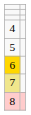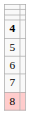(12, 29) normal -> (12, 29) bold
(12, 65) gold background -> (12, 65) no background
(12, 83) khaki background -> (12, 83) no background
